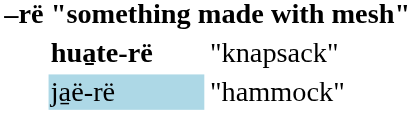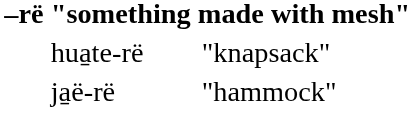(102, 52) bold -> (97, 52) normal
(83, 91) lightblue background -> (83, 91) no background
